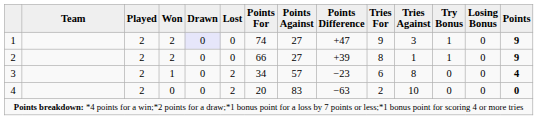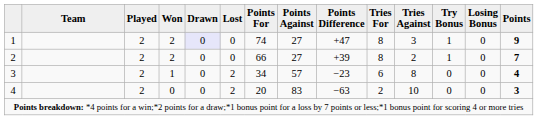(380, 40) 9 -> (380, 40) 8
(413, 57) 1 -> (413, 57) 2
(517, 57) 9 -> (517, 57) 7
(517, 90) 0 -> (517, 90) 3
